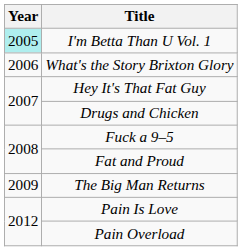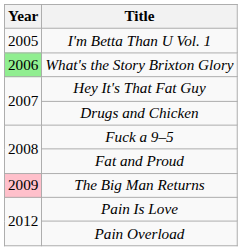(23, 40) paleturquoise background -> (23, 40) no background
(23, 64) no background -> (23, 64) lightgreen background
(23, 185) no background -> (23, 185) pink background
